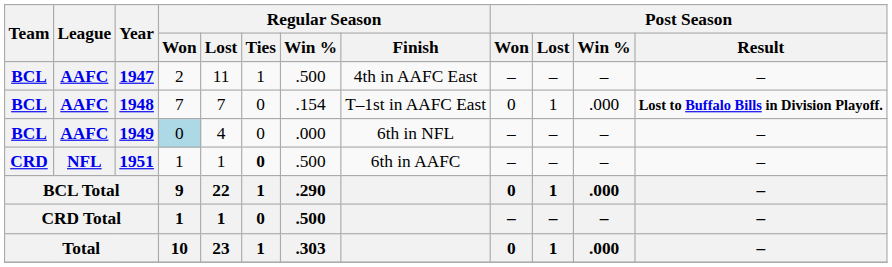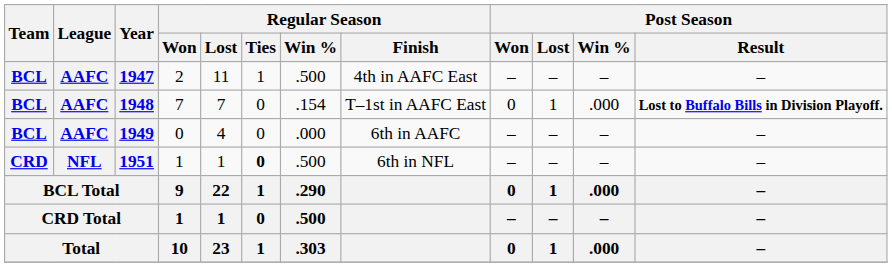(179, 133) lightblue background -> (179, 133) no background
(416, 133) 6th in NFL -> (416, 133) 6th in AAFC
(416, 161) 6th in AAFC -> (416, 161) 6th in NFL
